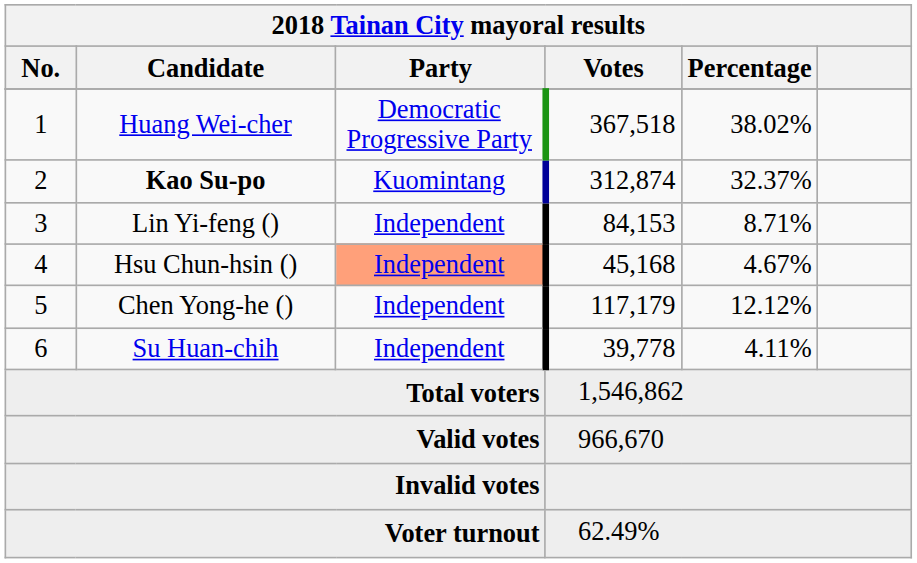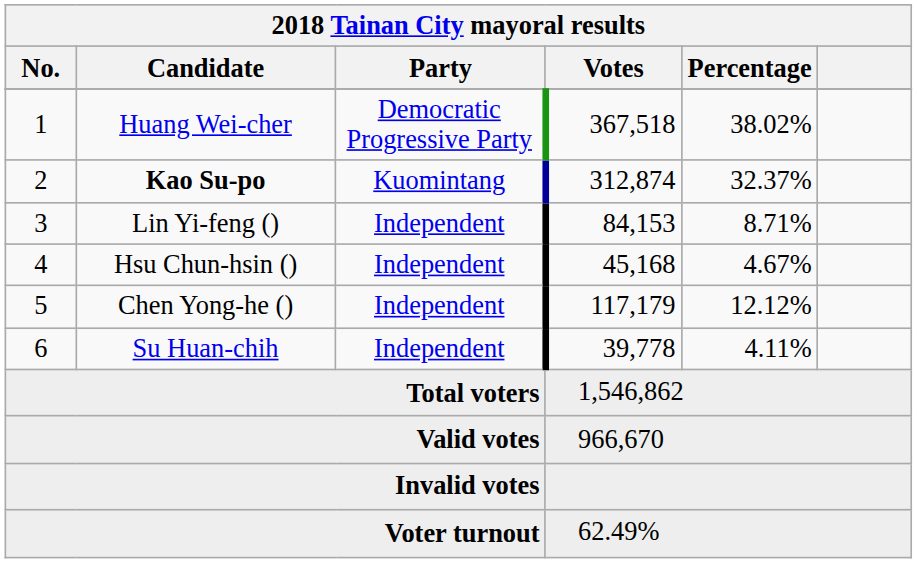(439, 264) lightsalmon background -> (439, 264) no background
